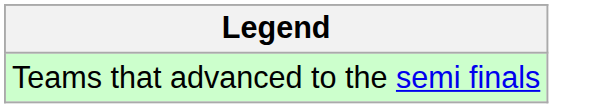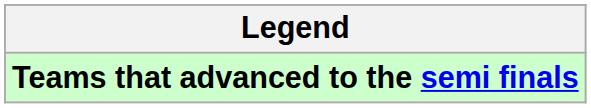(276, 77) normal -> (295, 77) bold
